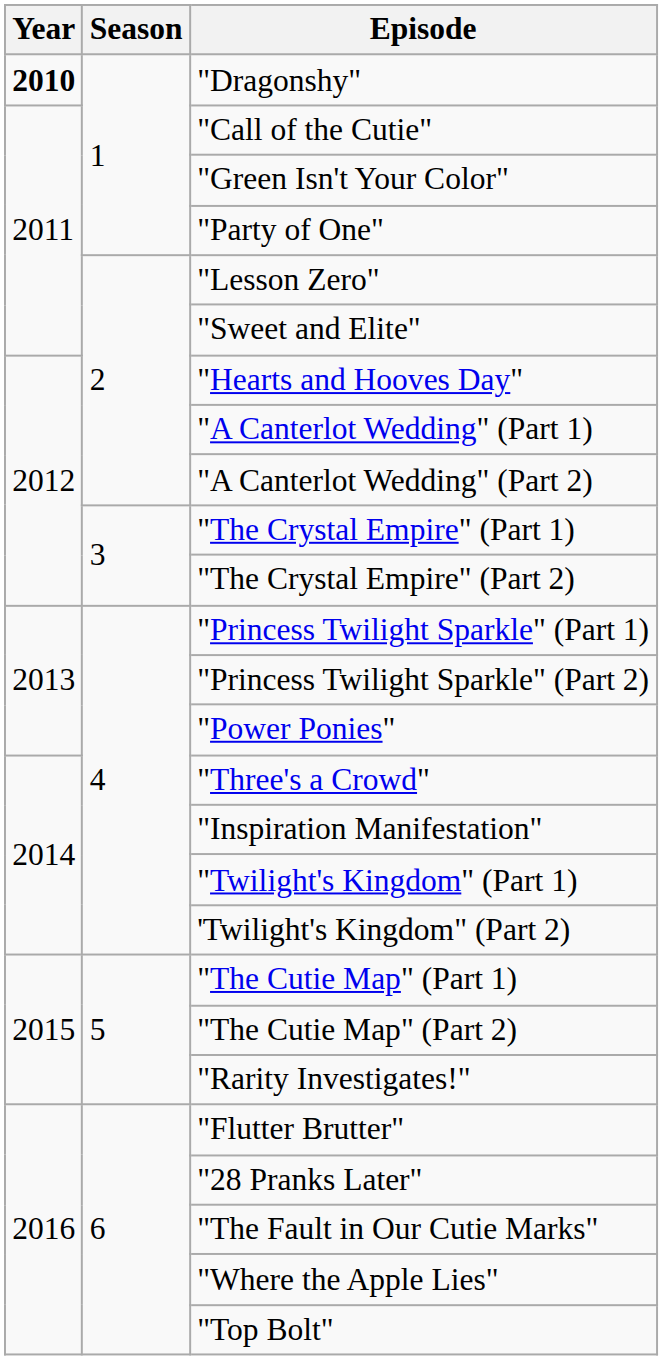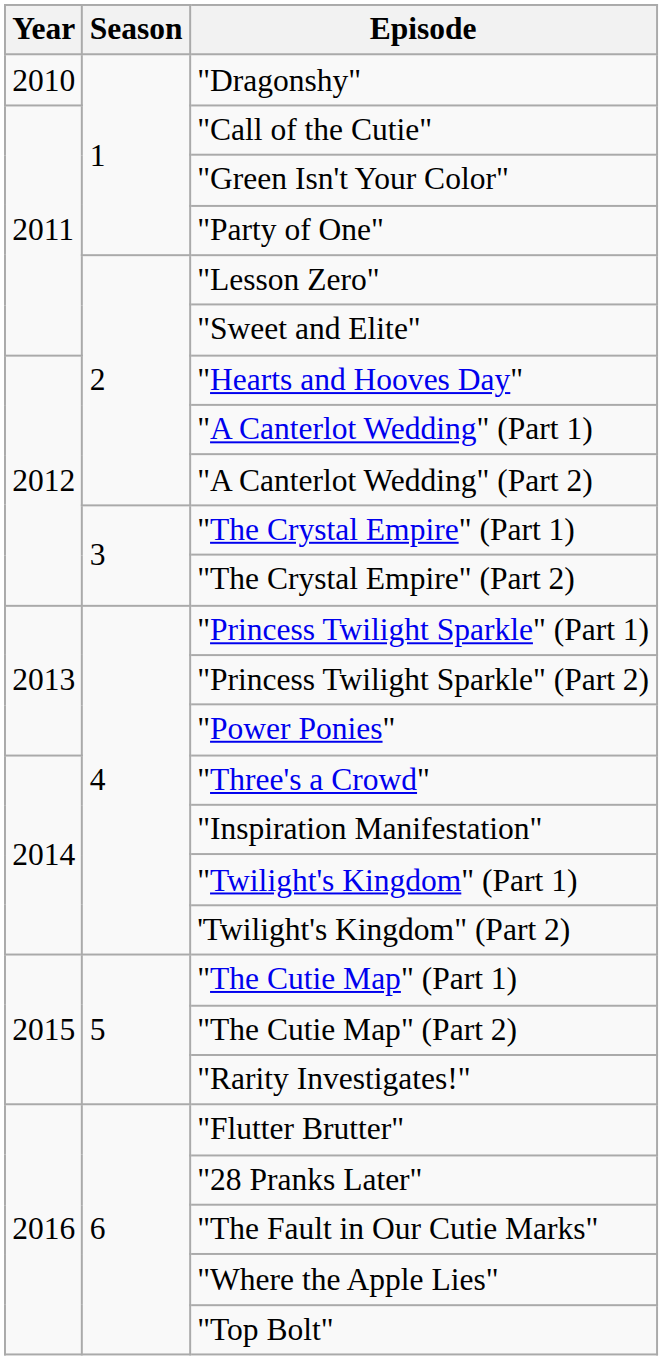(44, 79) bold -> (44, 79) normal
